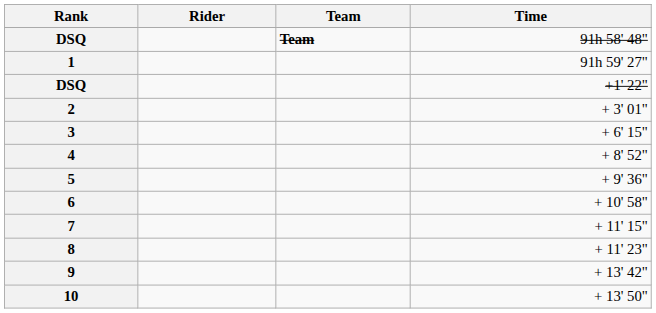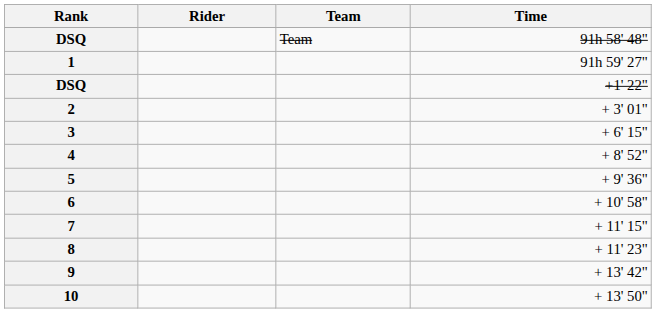(297, 39) bold -> (296, 39) normal
